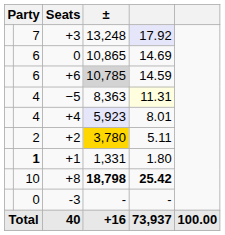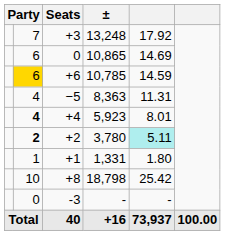(155, 35) lavender background -> (155, 35) no background
(36, 76) no background -> (36, 76) gold background
(106, 76) lightgrey background -> (106, 76) no background
(156, 96) lightyellow background -> (156, 96) no background
(36, 117) normal -> (36, 117) bold
(110, 117) lavender background -> (110, 117) no background
(36, 138) normal -> (36, 138) bold
(110, 138) gold background -> (110, 138) no background
(159, 138) no background -> (159, 138) paleturquoise background
(36, 158) bold -> (36, 158) normal
(106, 179) bold -> (106, 179) normal
(155, 179) bold -> (155, 179) normal
